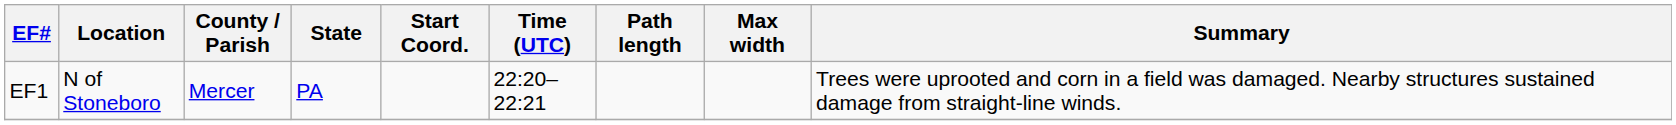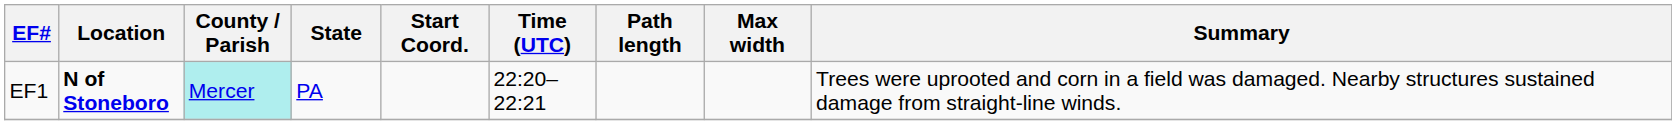(112, 90) normal -> (116, 90) bold
(222, 90) no background -> (222, 90) paleturquoise background
